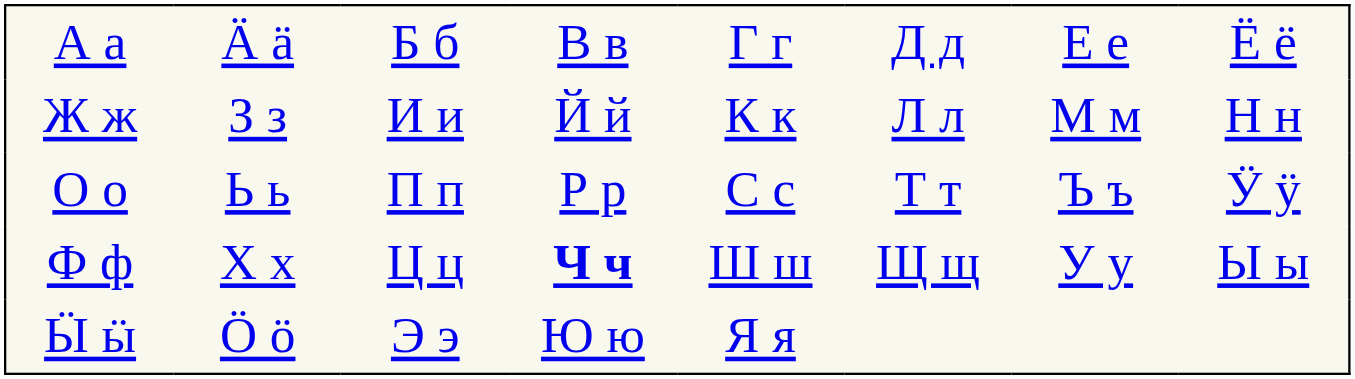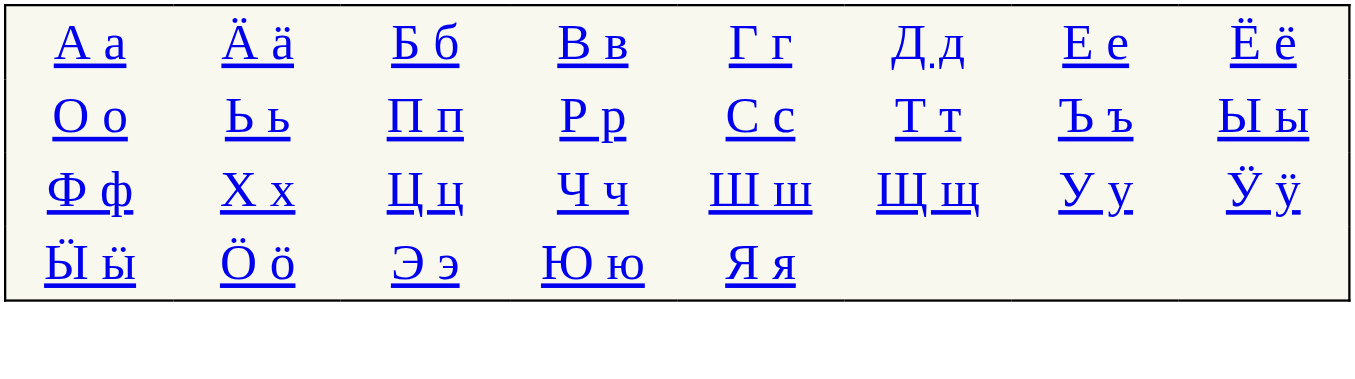- row: (90, 115)
(1263, 188) Ӱ ӱ -> (1263, 115) Ы ы
(593, 262) bold -> (593, 188) normal
(1263, 262) Ы ы -> (1263, 188) Ӱ ӱ
